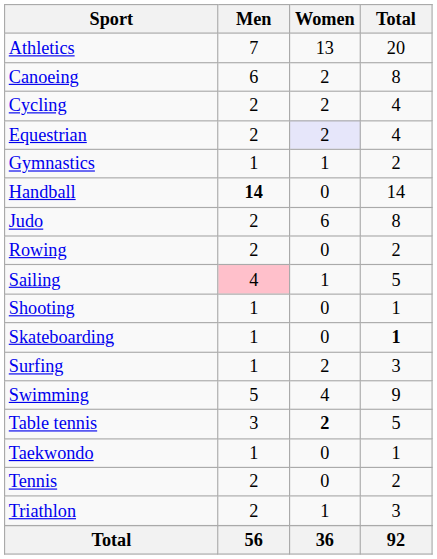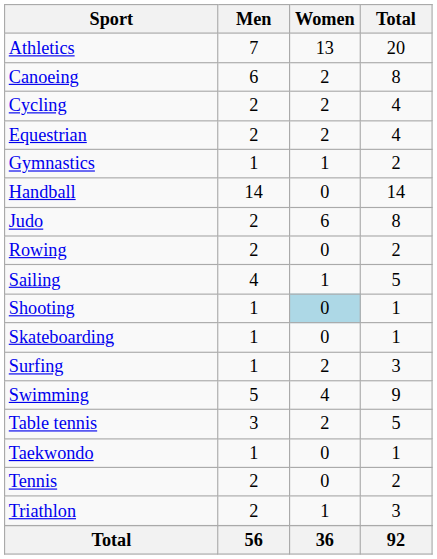(325, 134) lavender background -> (325, 134) no background
(254, 192) bold -> (254, 192) normal
(254, 279) pink background -> (254, 279) no background
(325, 308) no background -> (325, 308) lightblue background
(396, 337) bold -> (396, 337) normal
(325, 423) bold -> (325, 423) normal
